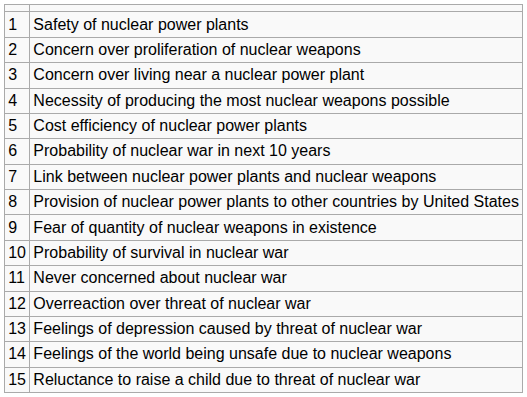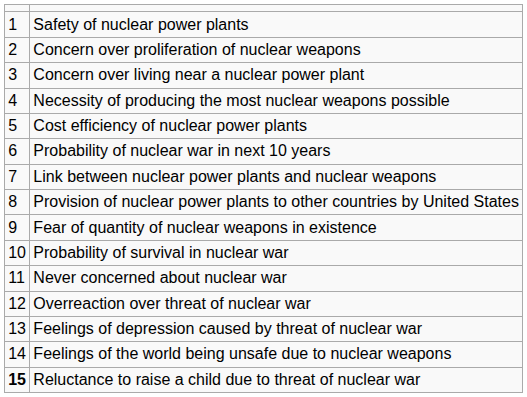(17, 379) normal -> (17, 379) bold
